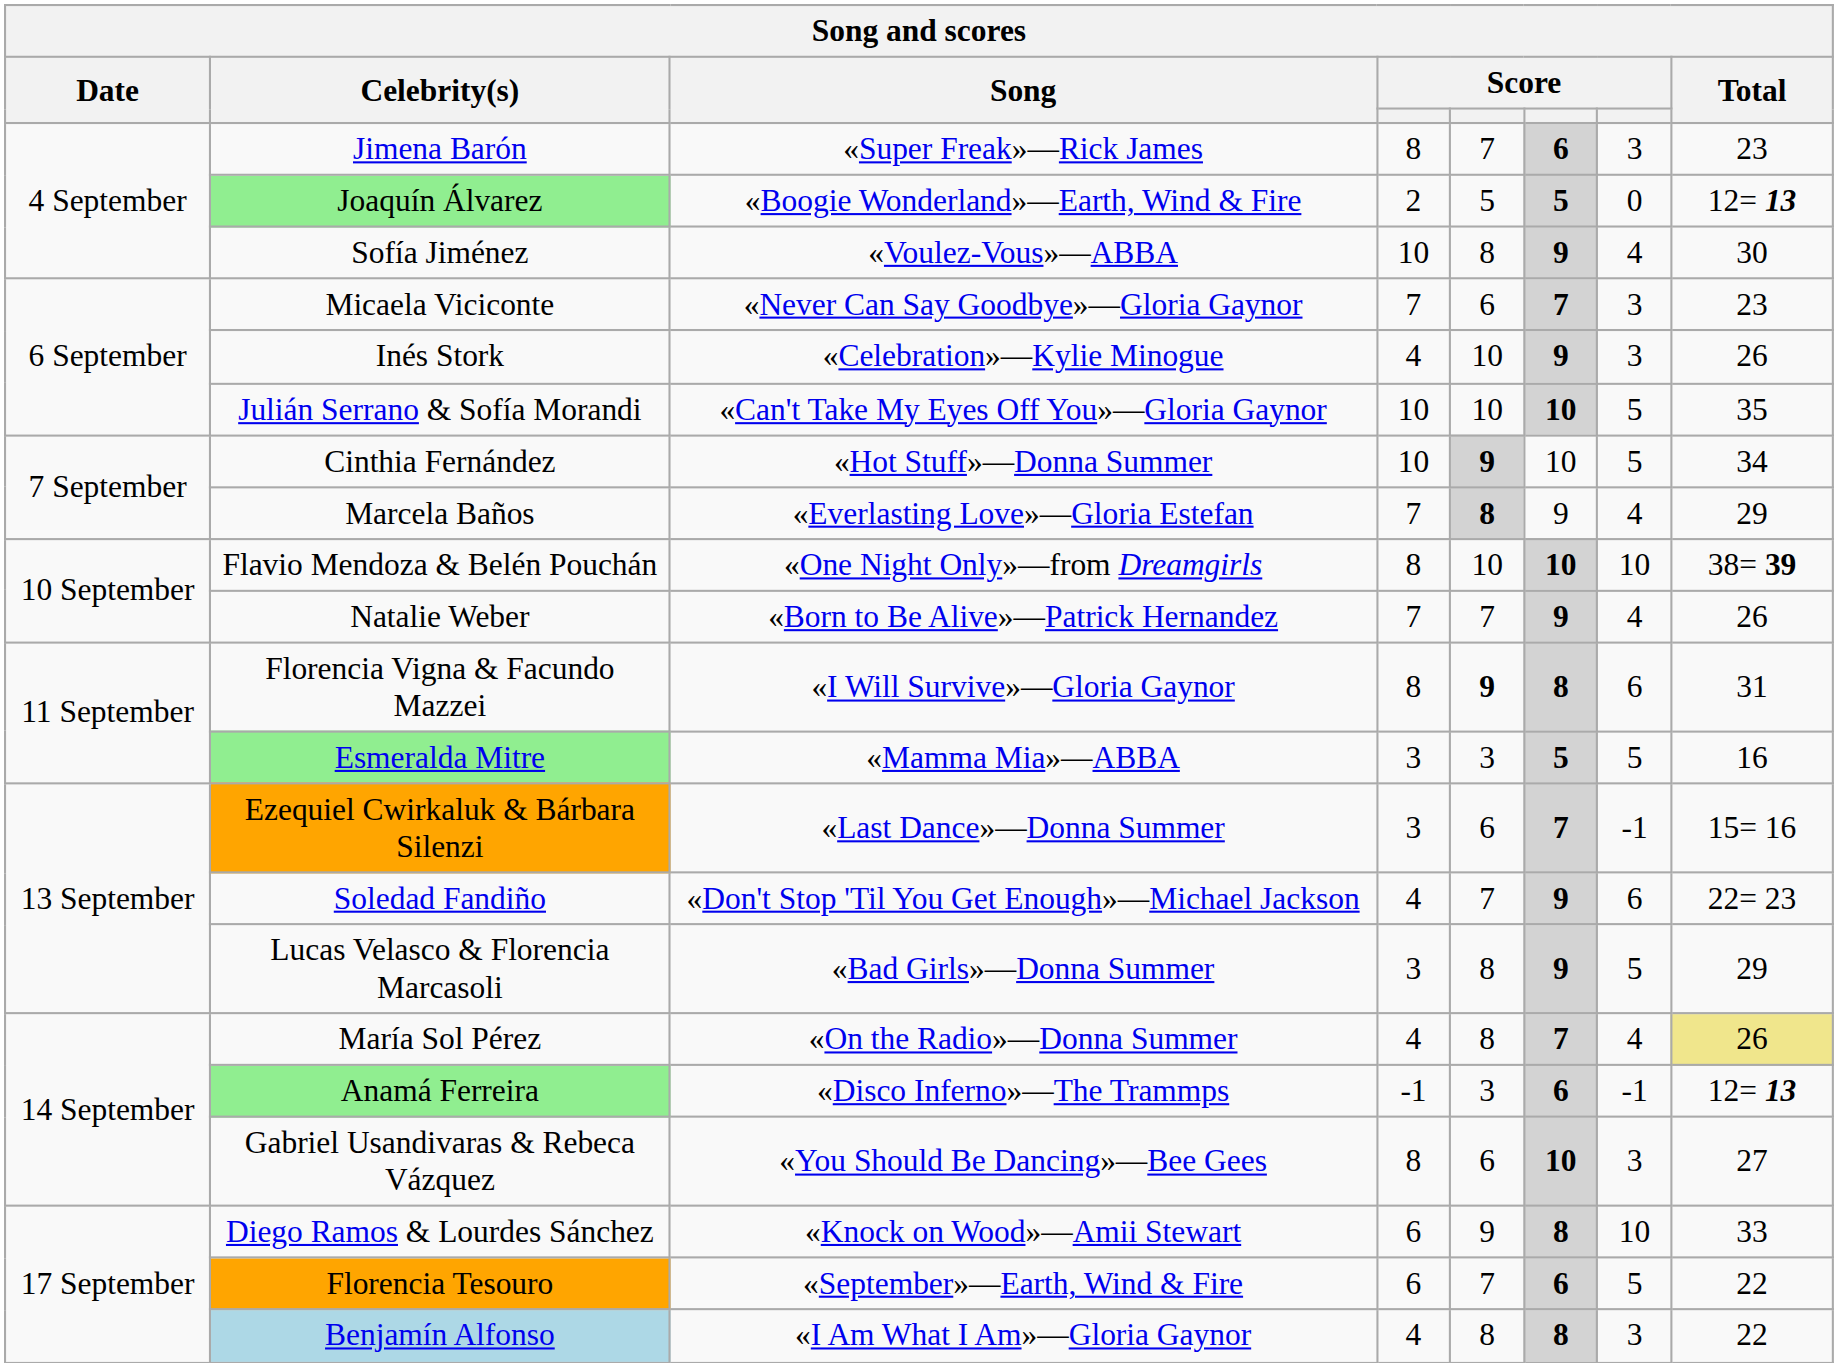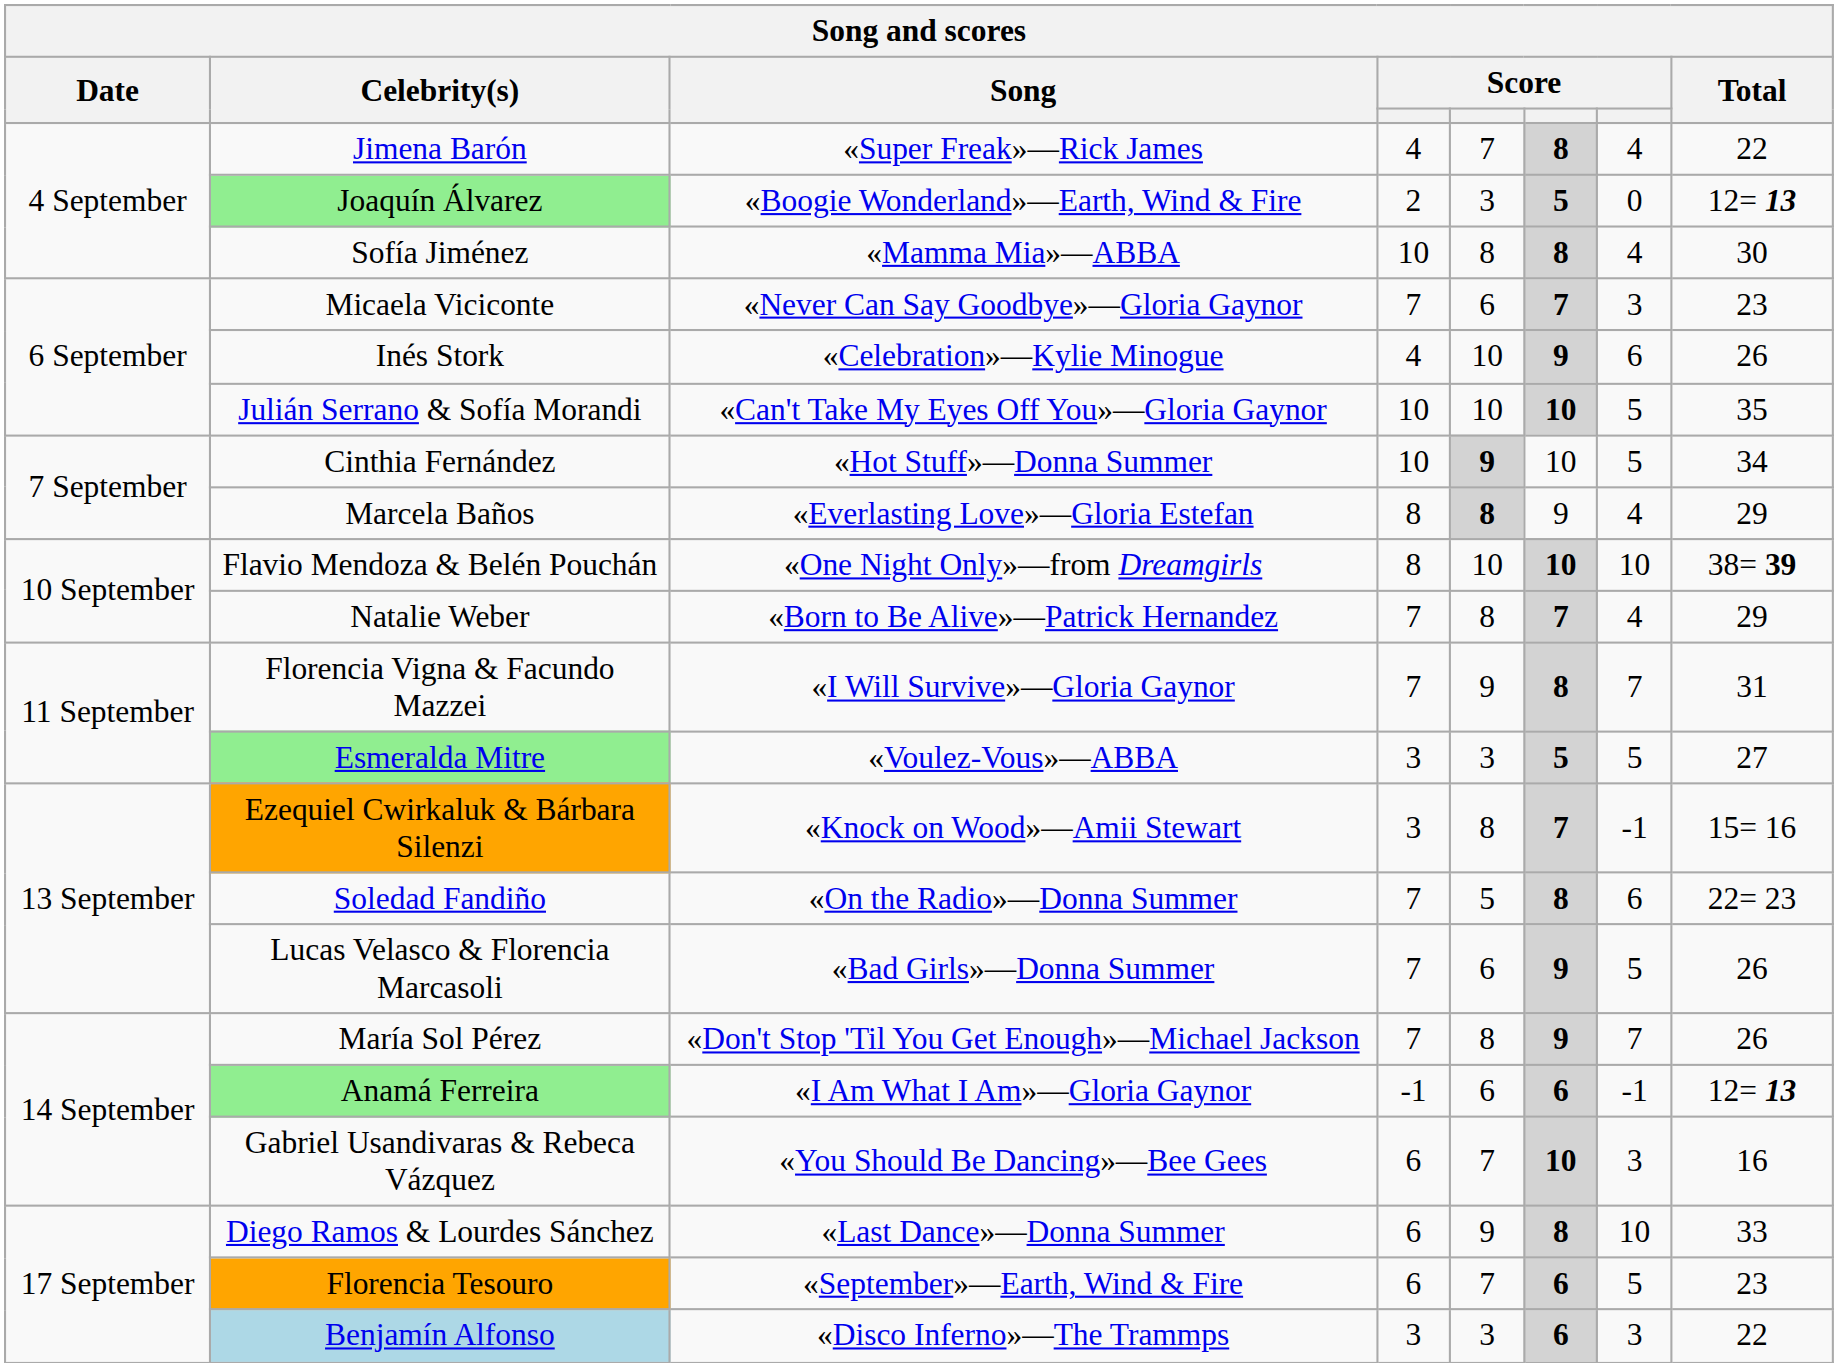(1413, 149) 8 -> (1413, 149) 4
(1561, 149) 6 -> (1561, 149) 8
(1635, 149) 3 -> (1635, 149) 4
(1752, 149) 23 -> (1752, 149) 22
(1487, 200) 5 -> (1487, 200) 3
(1023, 252) «Voulez-Vous»—ABBA -> (1023, 252) «Mamma Mia»—ABBA
(1561, 252) 9 -> (1561, 252) 8
(1635, 356) 3 -> (1635, 356) 6
(1413, 512) 7 -> (1413, 512) 8
(1487, 615) 7 -> (1487, 615) 8
(1561, 615) 9 -> (1561, 615) 7
(1752, 615) 26 -> (1752, 615) 29
(1413, 686) 8 -> (1413, 686) 7
(1487, 686) bold -> (1487, 686) normal
(1635, 686) 6 -> (1635, 686) 7
(1023, 756) «Mamma Mia»—ABBA -> (1023, 756) «Voulez-Vous»—ABBA
(1752, 756) 16 -> (1752, 756) 27
(1023, 827) «Last Dance»—Donna Summer -> (1023, 827) «Knock on Wood»—Amii Stewart
(1487, 827) 6 -> (1487, 827) 8
(1023, 897) «Don't Stop 'Til You Get Enough»—Michael Jackson -> (1023, 897) «On the Radio»—Donna Summer
(1413, 897) 4 -> (1413, 897) 7
(1487, 897) 7 -> (1487, 897) 5
(1561, 897) 9 -> (1561, 897) 8
(1413, 968) 3 -> (1413, 968) 7
(1487, 968) 8 -> (1487, 968) 6
(1752, 968) 29 -> (1752, 968) 26
(1023, 1038) «On the Radio»—Donna Summer -> (1023, 1038) «Don't Stop 'Til You Get Enough»—Michael Jackson
(1413, 1038) 4 -> (1413, 1038) 7
(1561, 1038) 7 -> (1561, 1038) 9
(1635, 1038) 4 -> (1635, 1038) 7
(1752, 1038) khaki background -> (1752, 1038) no background
(1023, 1090) «Disco Inferno»—The Trammps -> (1023, 1090) «I Am What I Am»—Gloria Gaynor
(1487, 1090) 3 -> (1487, 1090) 6
(1413, 1161) 8 -> (1413, 1161) 6
(1487, 1161) 6 -> (1487, 1161) 7
(1752, 1161) 27 -> (1752, 1161) 16
(1023, 1231) «Knock on Wood»—Amii Stewart -> (1023, 1231) «Last Dance»—Donna Summer
(1752, 1283) 22 -> (1752, 1283) 23
(1023, 1335) «I Am What I Am»—Gloria Gaynor -> (1023, 1335) «Disco Inferno»—The Trammps
(1413, 1335) 4 -> (1413, 1335) 3
(1487, 1335) 8 -> (1487, 1335) 3
(1561, 1335) 8 -> (1561, 1335) 6
